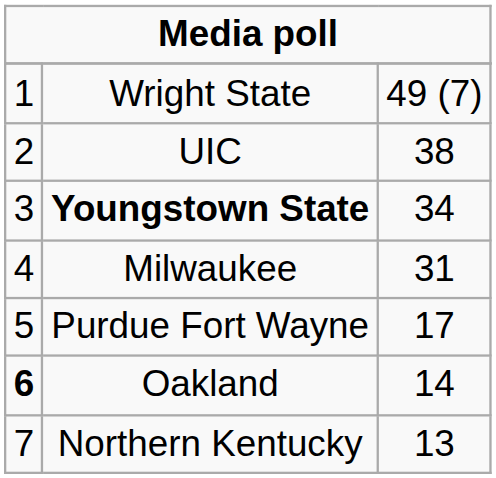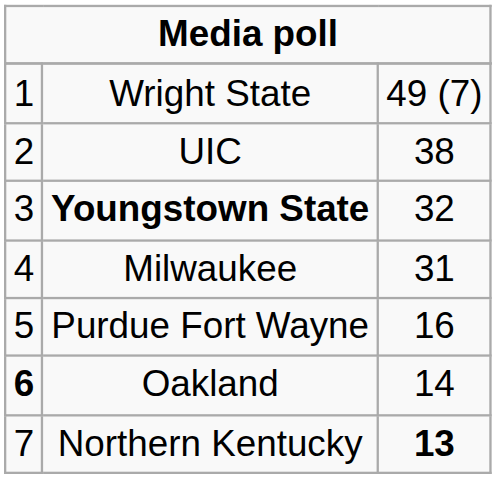(434, 209) 34 -> (434, 209) 32
(434, 326) 17 -> (434, 326) 16
(434, 443) normal -> (434, 443) bold
